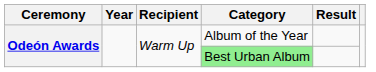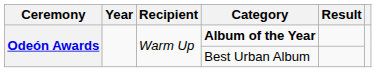(256, 35) normal -> (260, 35) bold
(257, 56) lightgreen background -> (257, 56) no background
